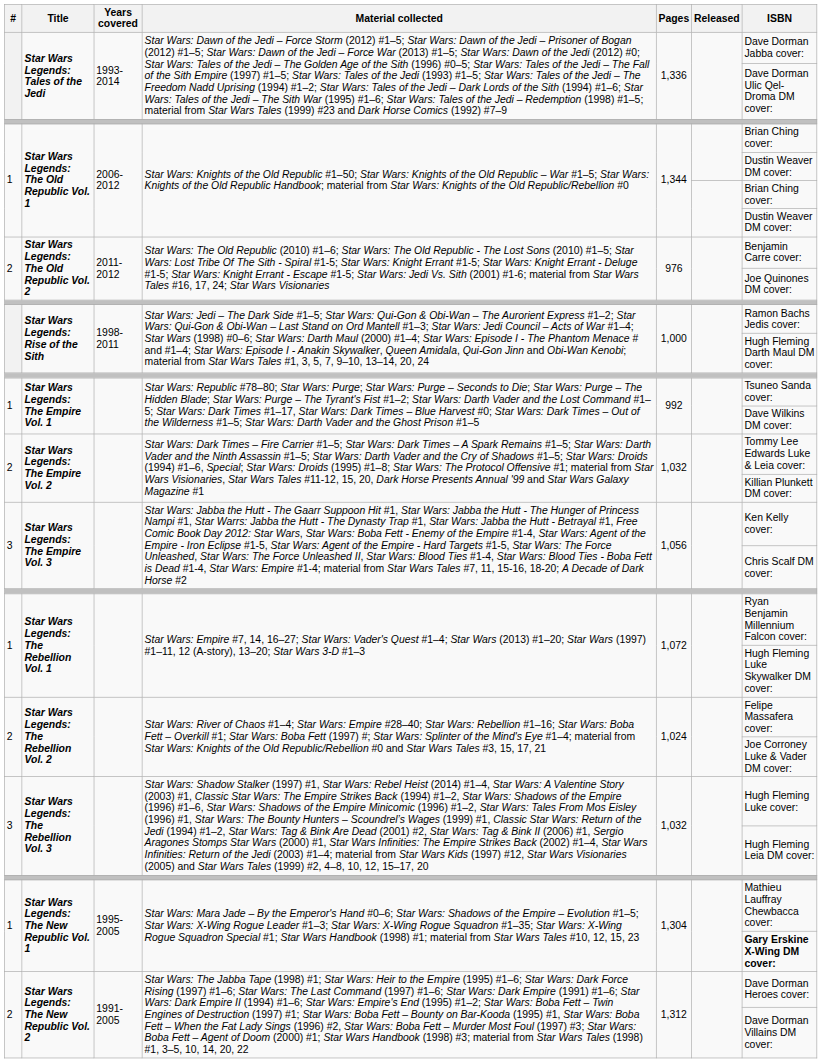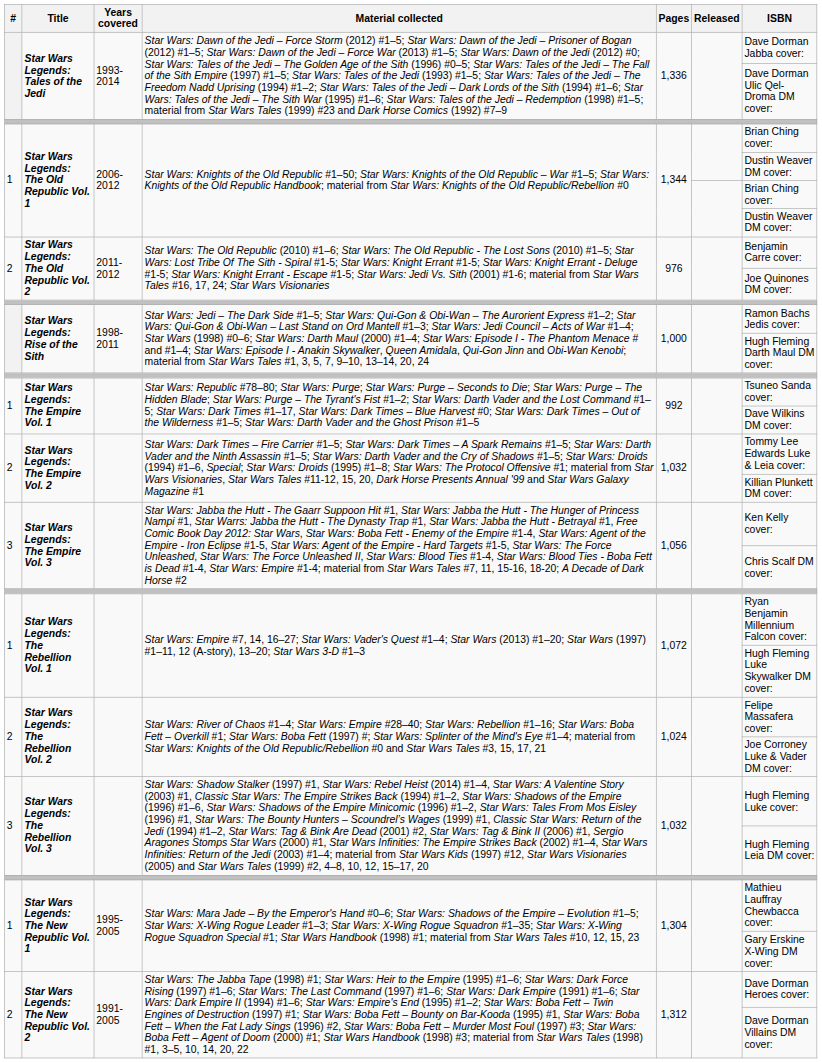(777, 951) bold -> (774, 951) normal
